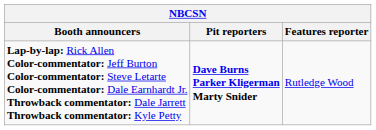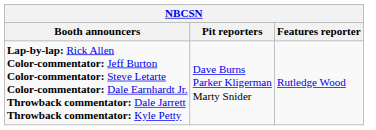(236, 83) bold -> (232, 83) normal
